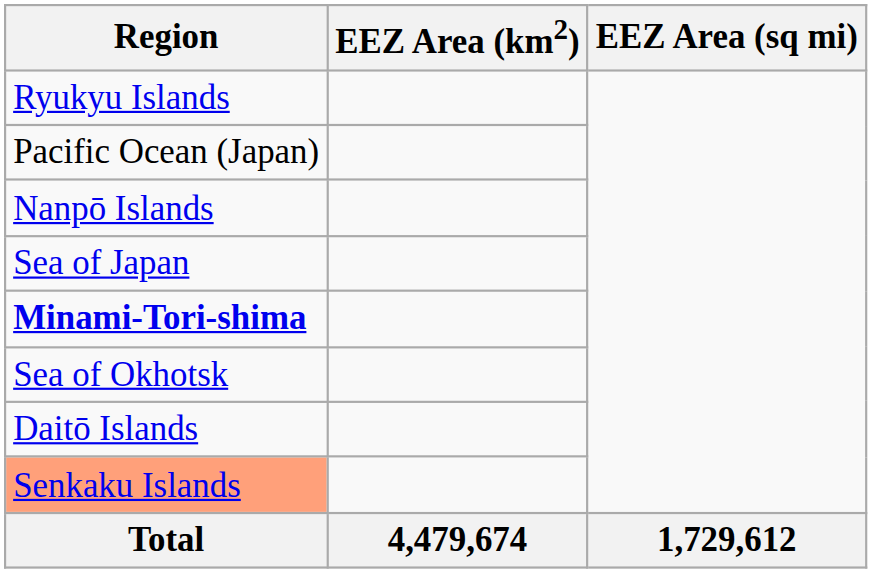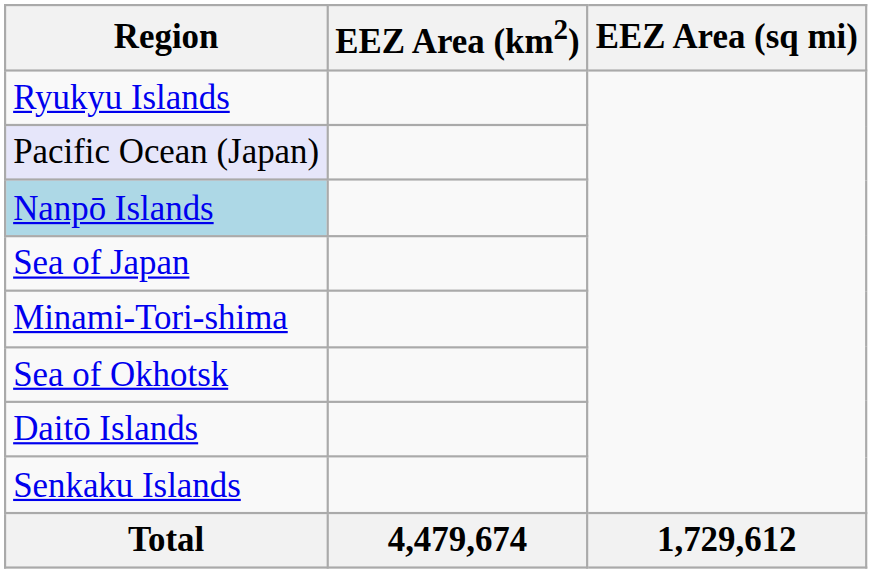(166, 152) no background -> (166, 152) lavender background
(113, 207) no background -> (113, 207) lightblue background
(160, 318) bold -> (150, 318) normal
(127, 484) lightsalmon background -> (127, 484) no background
